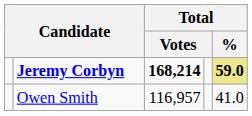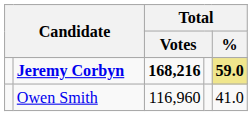(174, 71) 168,214 -> (174, 71) 168,216
(175, 97) 116,957 -> (175, 97) 116,960
